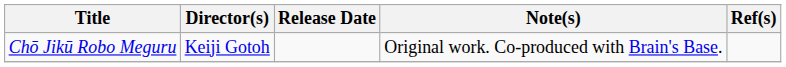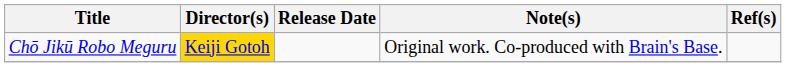(227, 47) no background -> (227, 47) gold background
